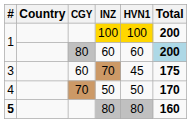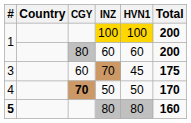(170, 52) lightblue background -> (170, 52) no background
(82, 90) normal -> (82, 90) bold
